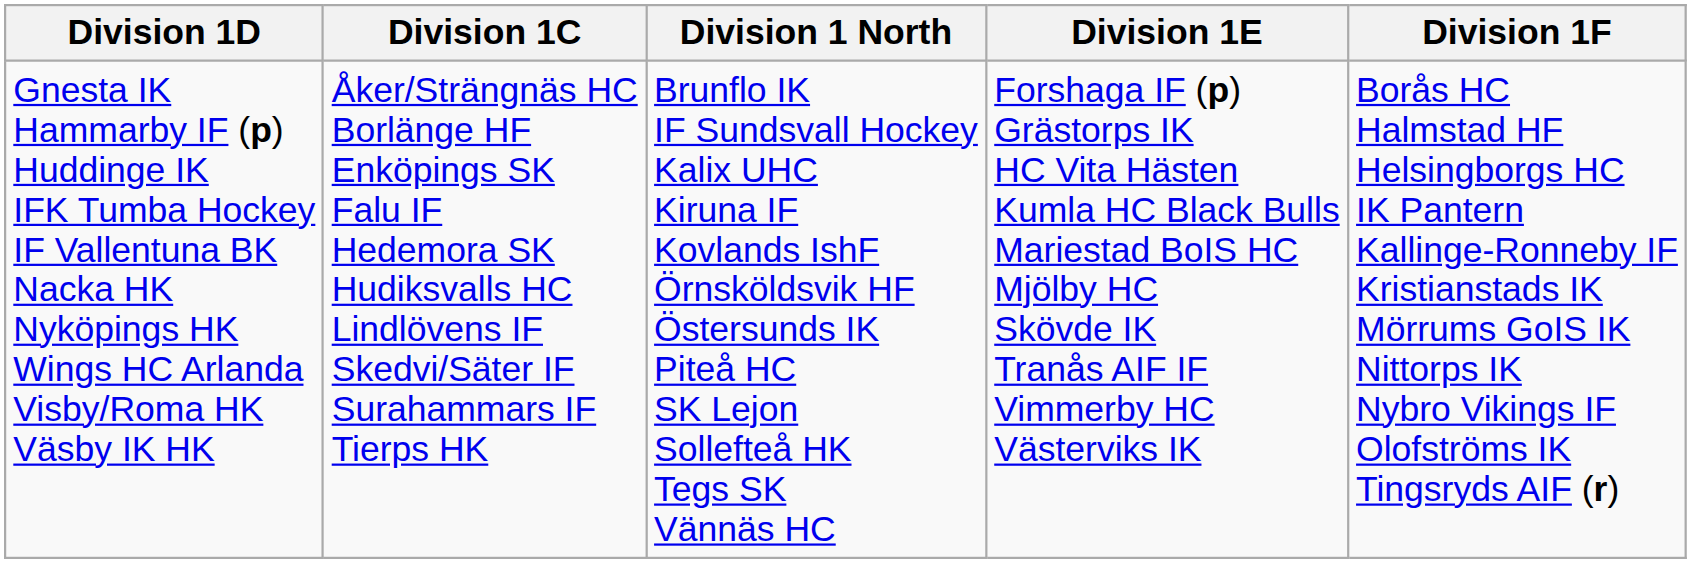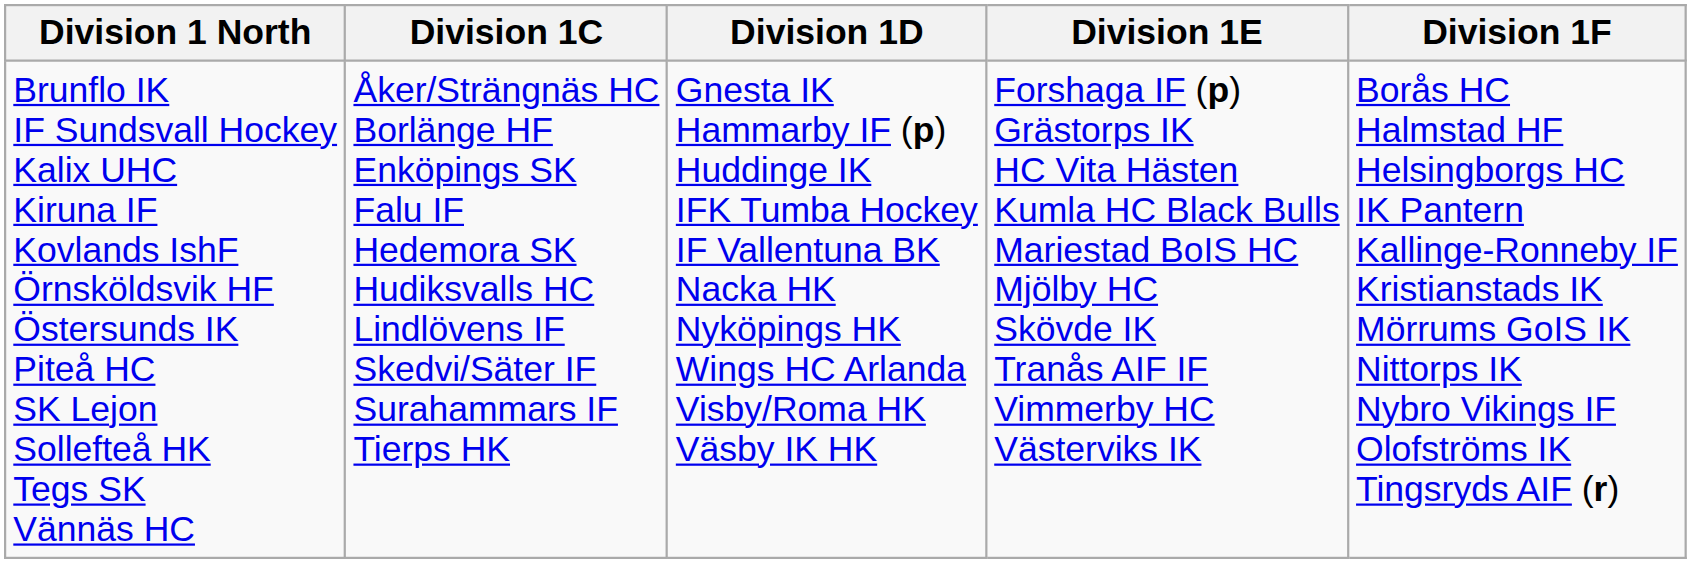columns swapped: (816, 32) <-> (164, 32)
